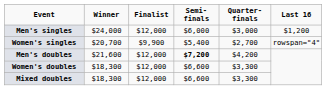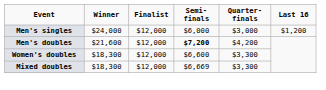- row: (44, 43)
(196, 78) $6,600 -> (196, 66) $6,669
